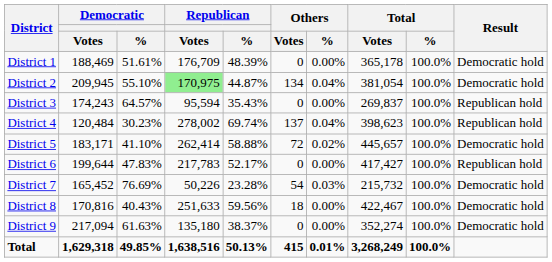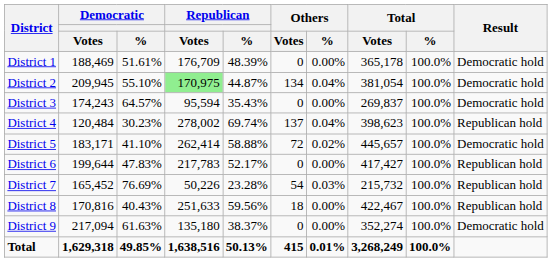(500, 102) Republican hold -> (500, 102) Democratic hold
(500, 185) Democratic hold -> (500, 185) Republican hold
(500, 205) Democratic hold -> (500, 205) Republican hold
